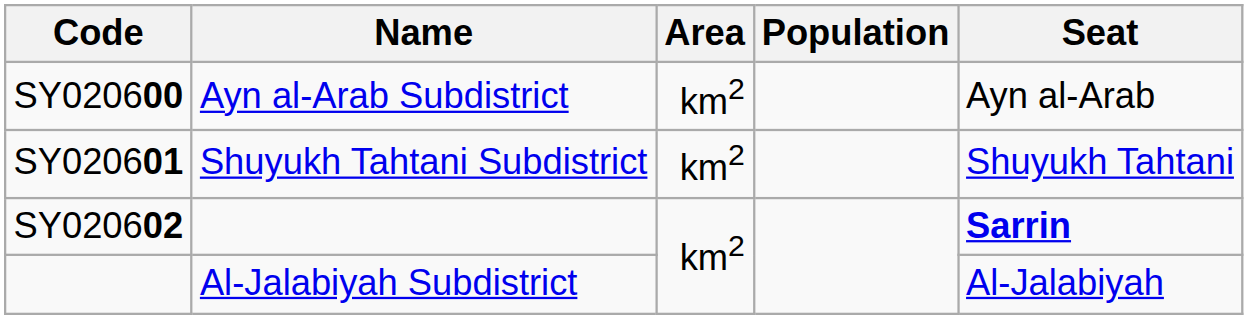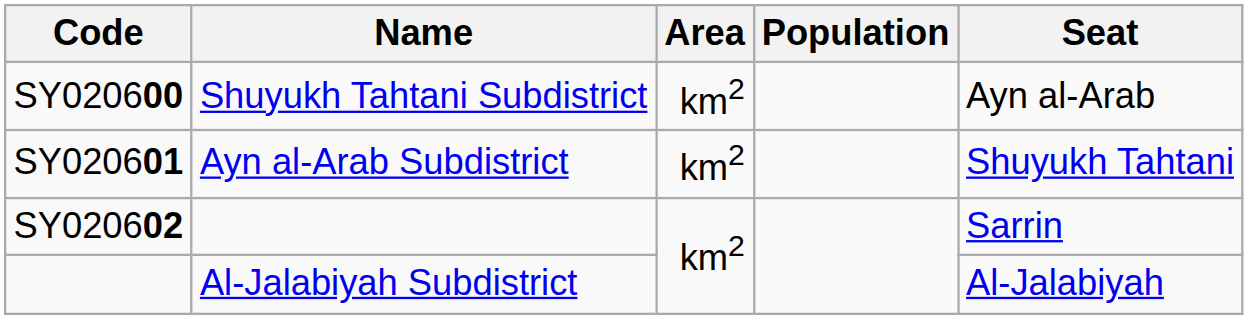(384, 95) Ayn al-Arab Subdistrict -> (424, 95) Shuyukh Tahtani Subdistrict
(424, 163) Shuyukh Tahtani Subdistrict -> (384, 163) Ayn al-Arab Subdistrict
(1019, 225) bold -> (1015, 225) normal
